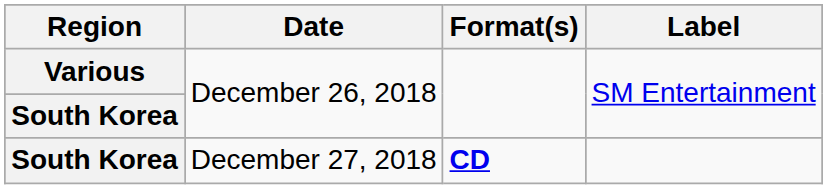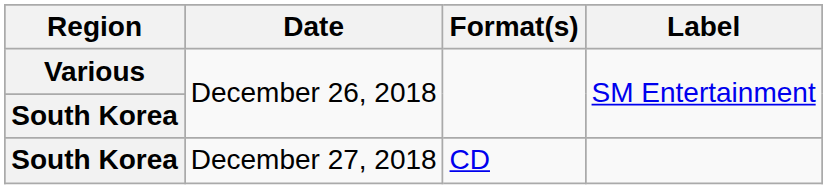(470, 159) bold -> (470, 159) normal
